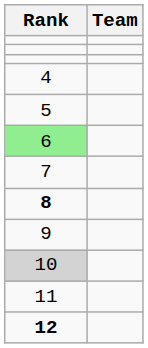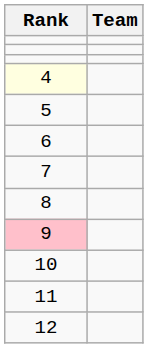(46, 79) no background -> (46, 79) lightyellow background
(46, 141) lightgreen background -> (46, 141) no background
(46, 203) bold -> (46, 203) normal
(46, 234) no background -> (46, 234) pink background
(46, 266) lightgrey background -> (46, 266) no background
(46, 328) bold -> (46, 328) normal
